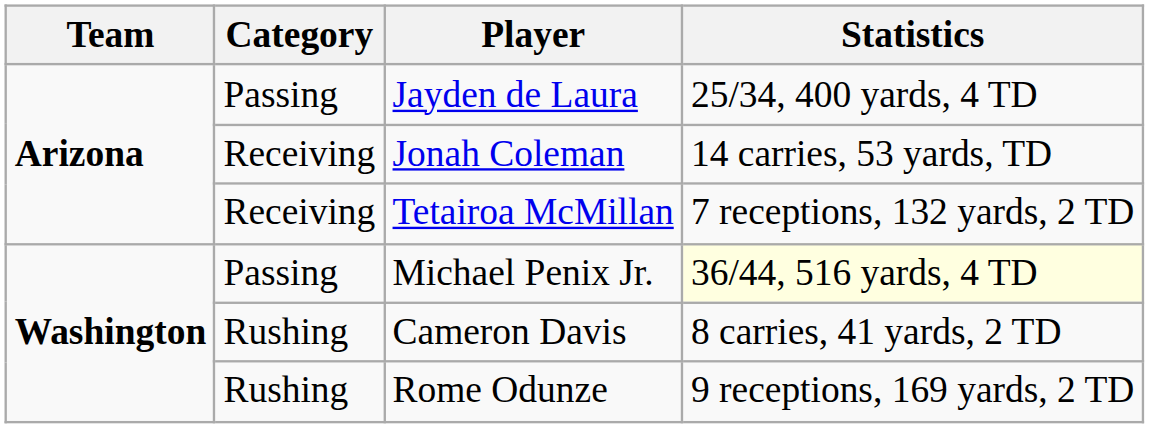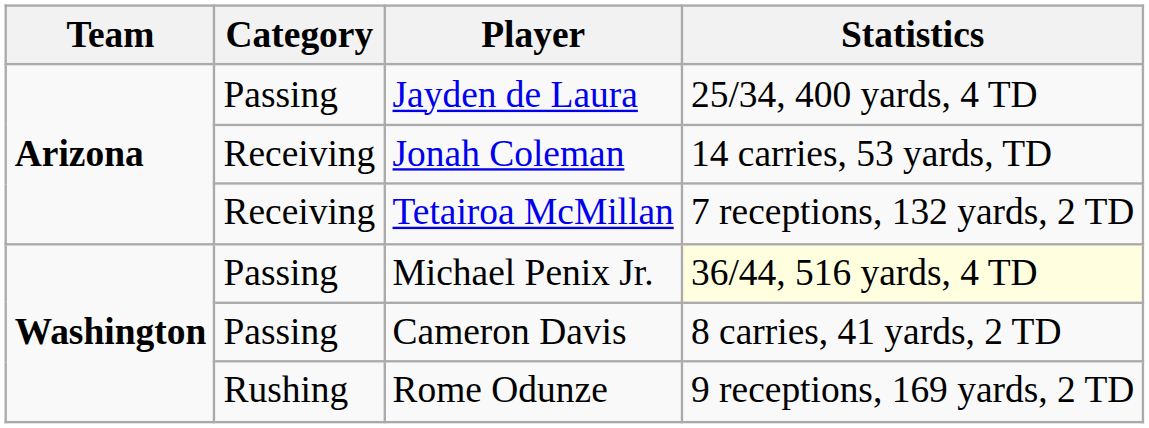(286, 331) Rushing -> (281, 331) Passing
